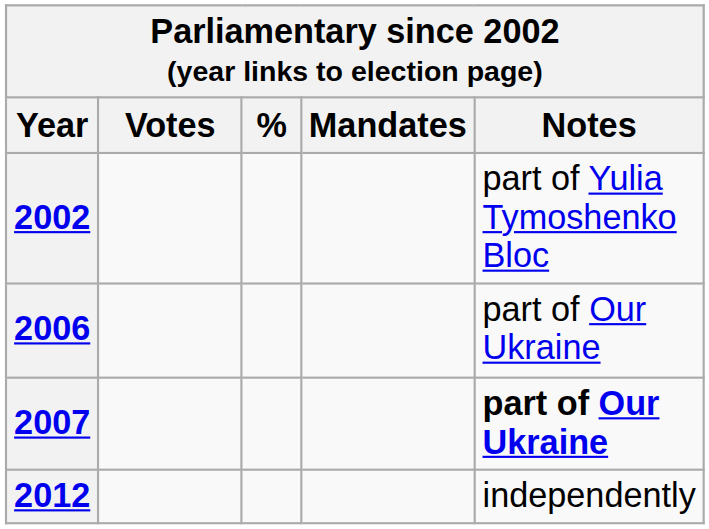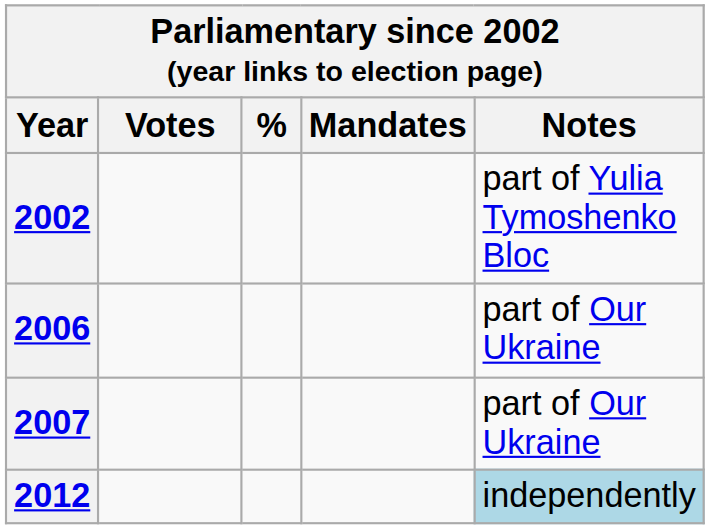(571, 422) bold -> (564, 422) normal
(589, 496) no background -> (589, 496) lightblue background
